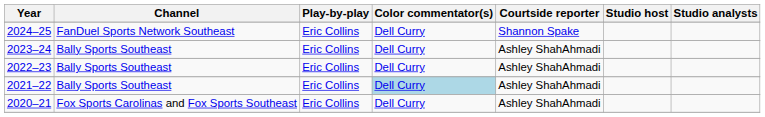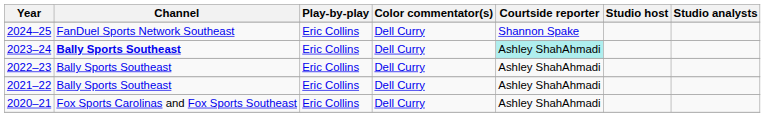(114, 49) normal -> (119, 49) bold
(549, 49) no background -> (549, 49) paleturquoise background
(400, 85) lightblue background -> (400, 85) no background
